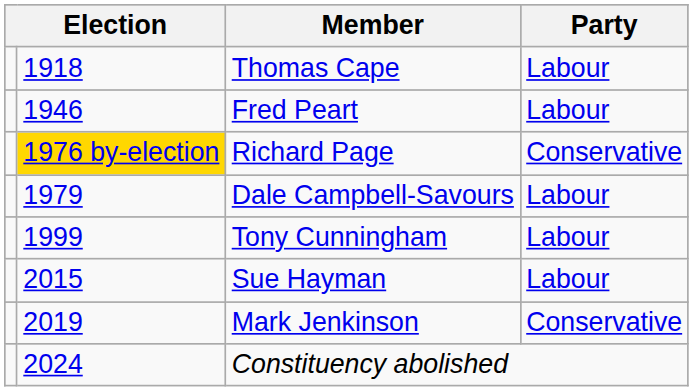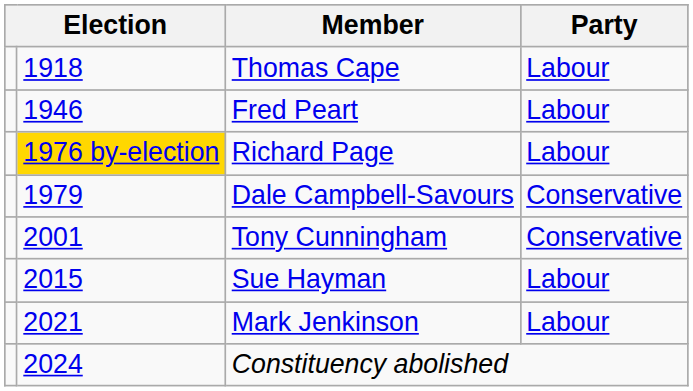(604, 152) Conservative -> (568, 152) Labour
(568, 195) Labour -> (604, 195) Conservative
(53, 237) 1999 -> (53, 237) 2001
(568, 237) Labour -> (604, 237) Conservative
(53, 322) 2019 -> (53, 322) 2021
(604, 322) Conservative -> (568, 322) Labour
